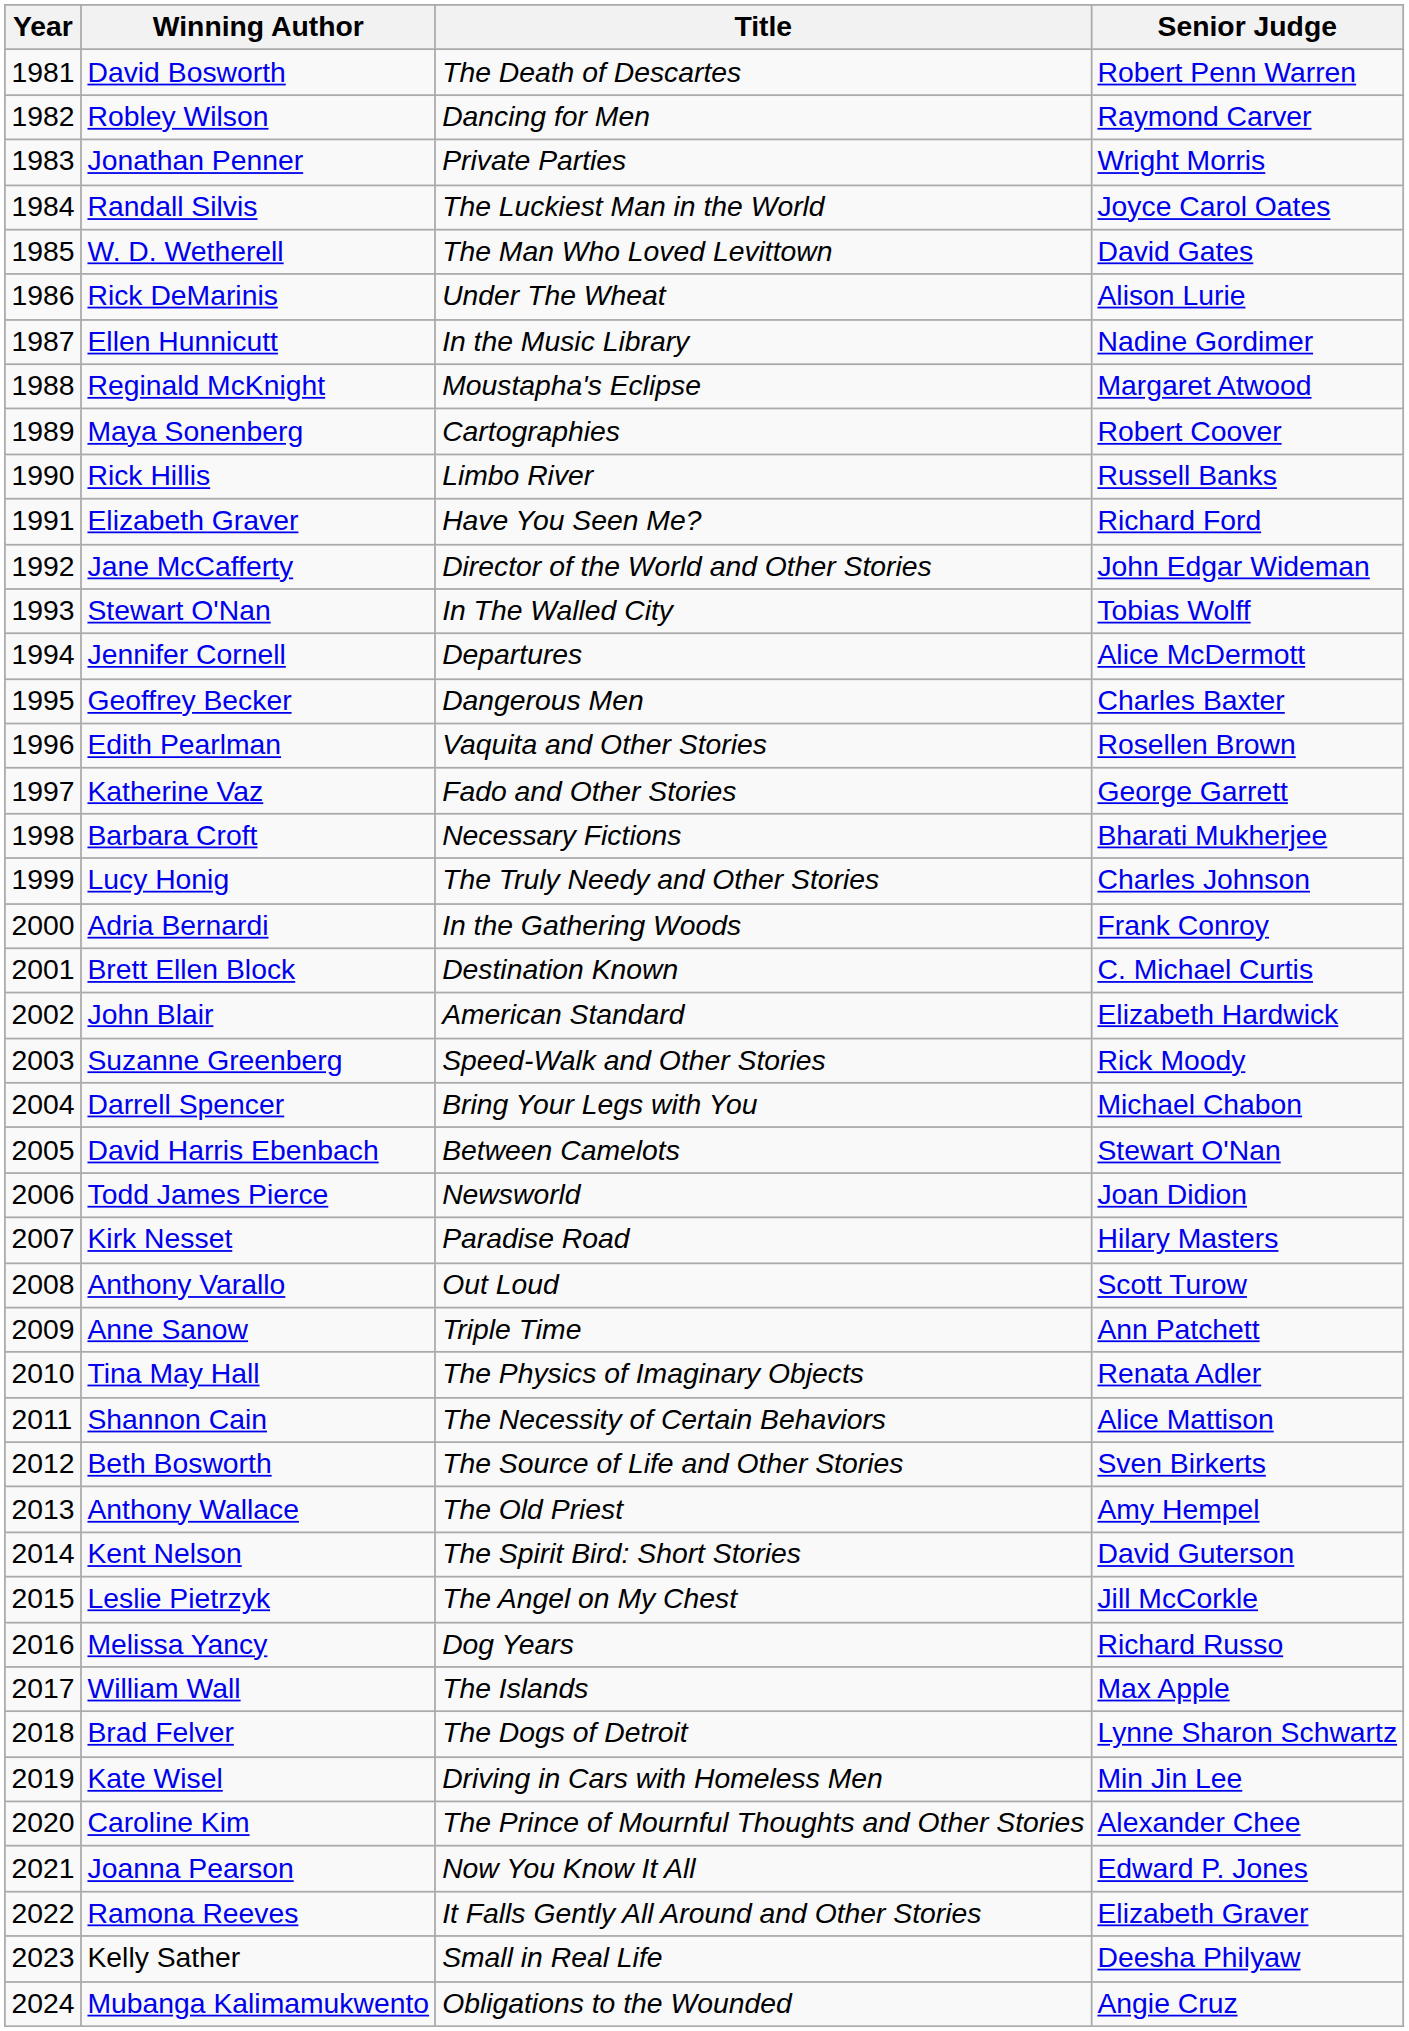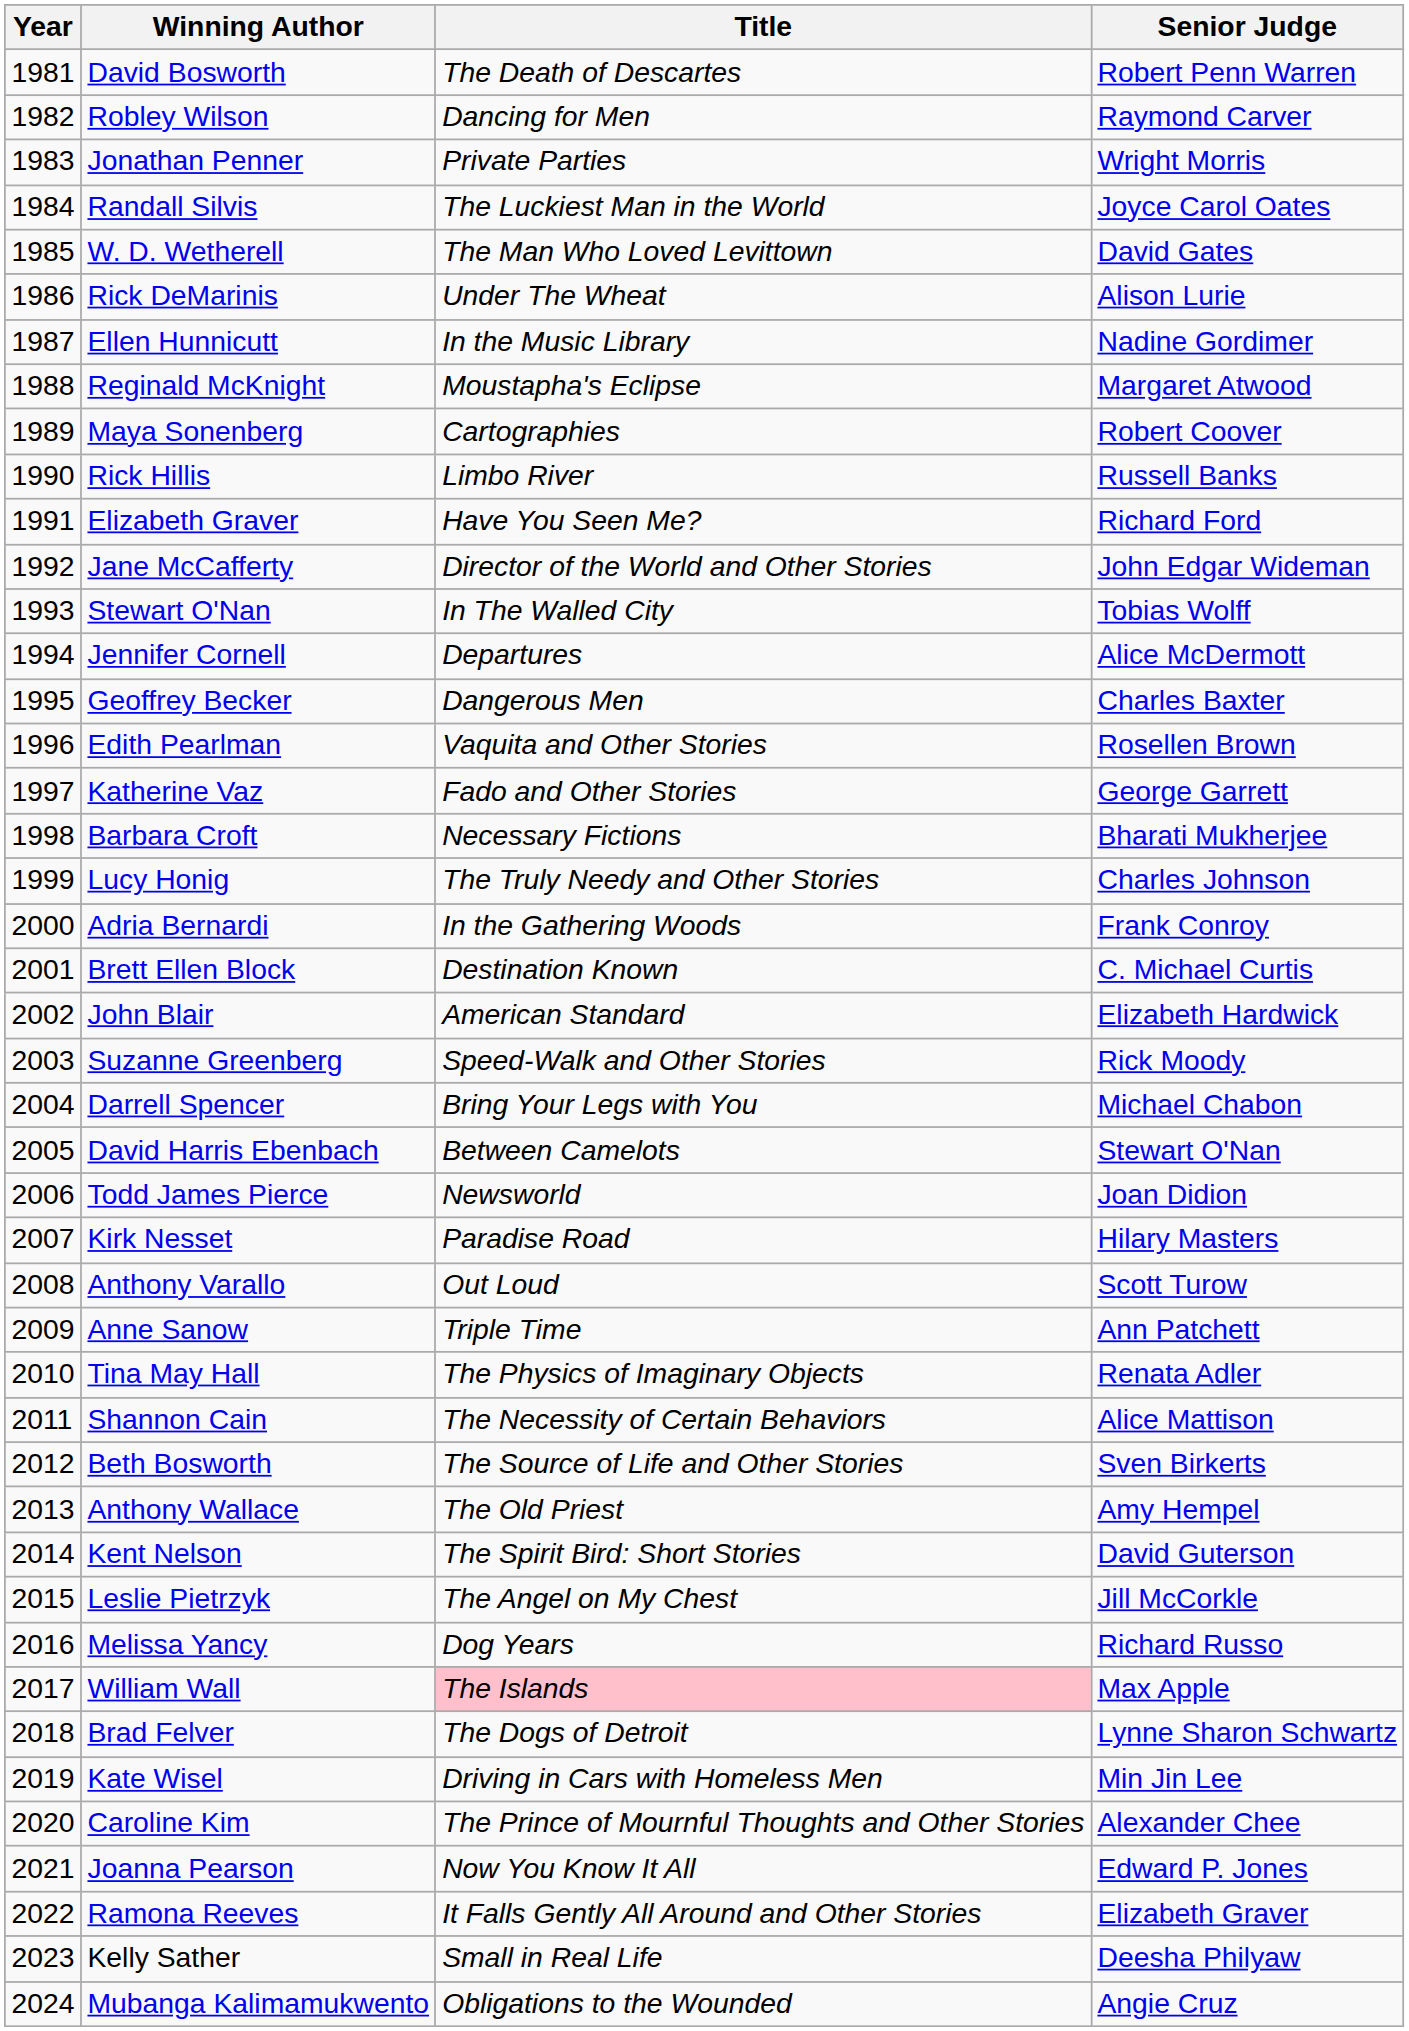(515, 1688) no background -> (515, 1688) pink background
